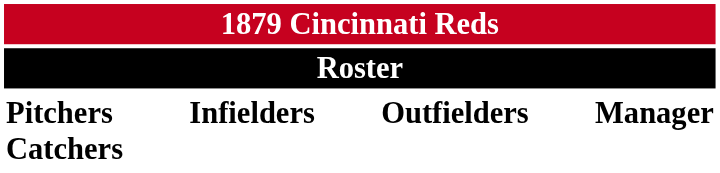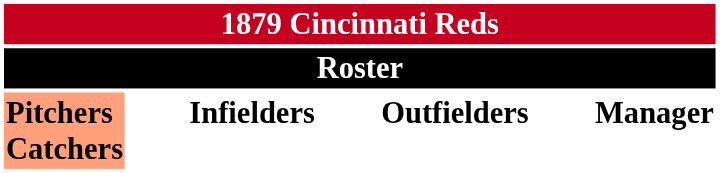(65, 130) no background -> (65, 130) lightsalmon background
